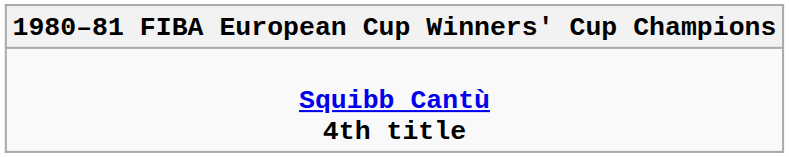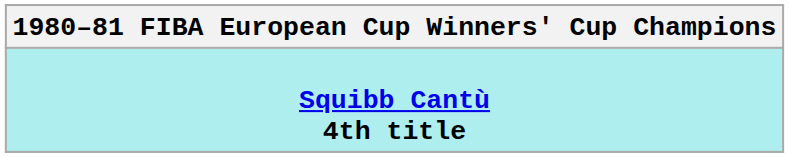(394, 116) no background -> (394, 116) paleturquoise background
